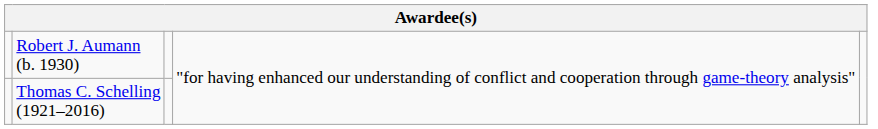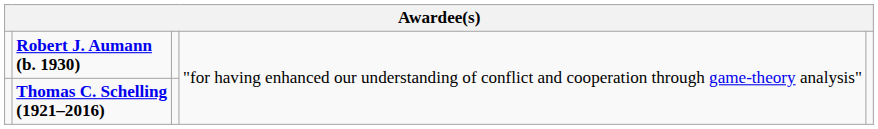(78, 54) normal -> (84, 54) bold
(88, 101) normal -> (92, 101) bold
